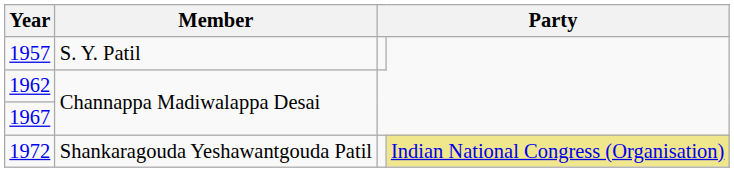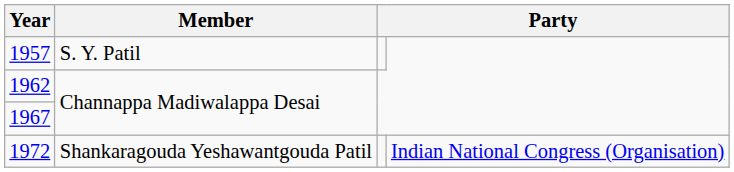(558, 150) khaki background -> (558, 150) no background
